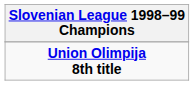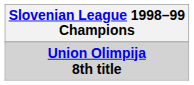(97, 61) no background -> (97, 61) lightgrey background
